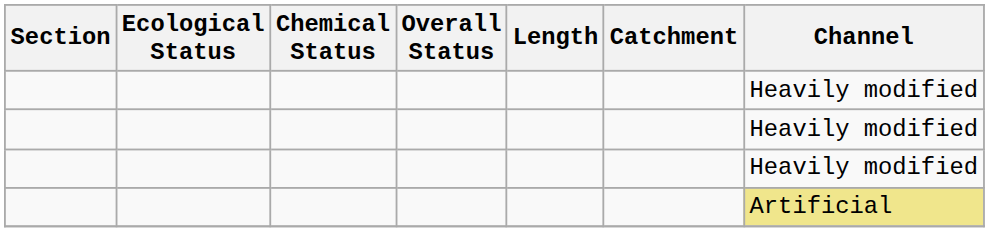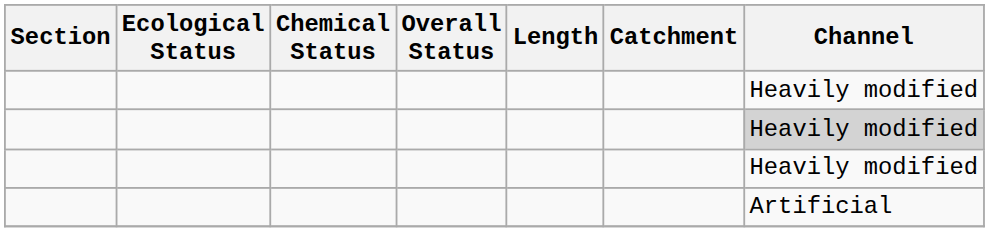(864, 129) no background -> (864, 129) lightgrey background
(821, 207) khaki background -> (821, 207) no background
